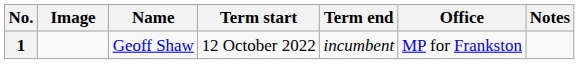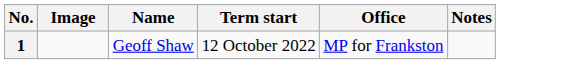- column: (359, 17)
